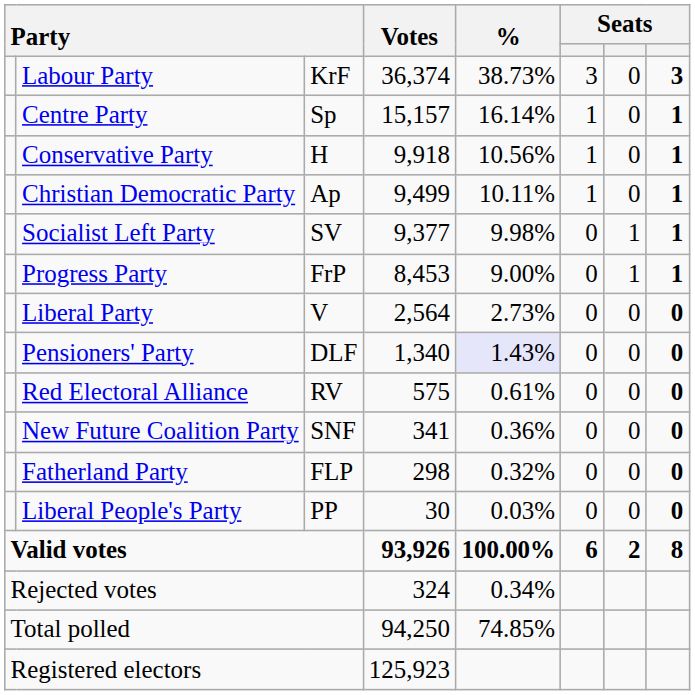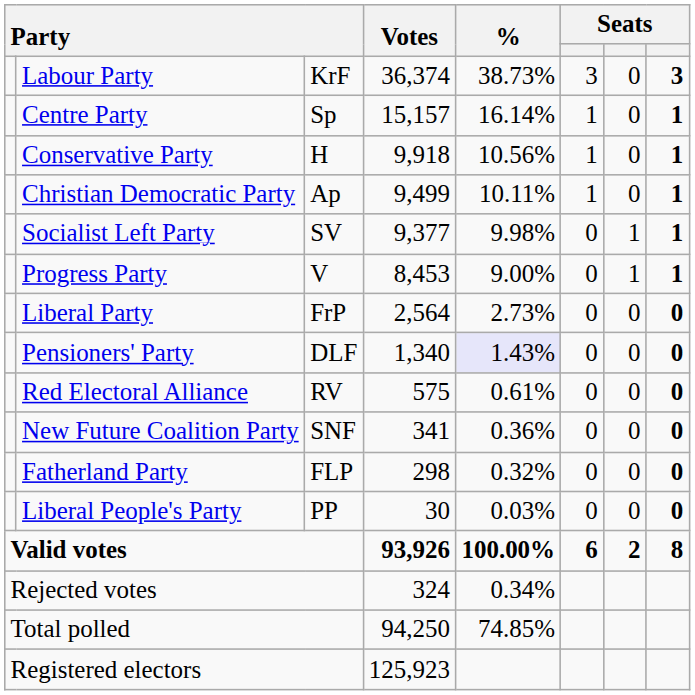(328, 273) FrP -> (319, 273) V
(319, 312) V -> (328, 312) FrP
